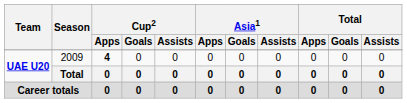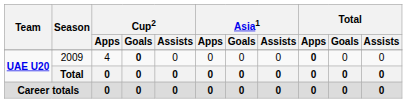(107, 58) bold -> (107, 58) normal
(138, 58) normal -> (138, 58) bold
(314, 58) normal -> (314, 58) bold
